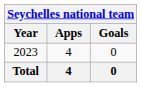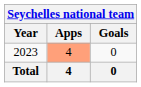(69, 52) no background -> (69, 52) lightsalmon background
